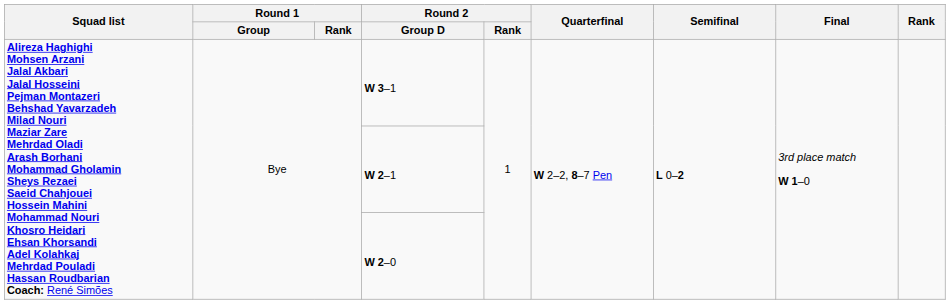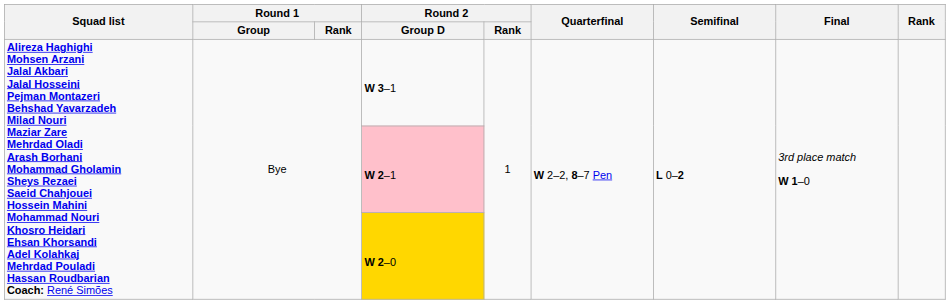(380, 176) no background -> (380, 176) pink background
(380, 263) no background -> (380, 263) gold background
